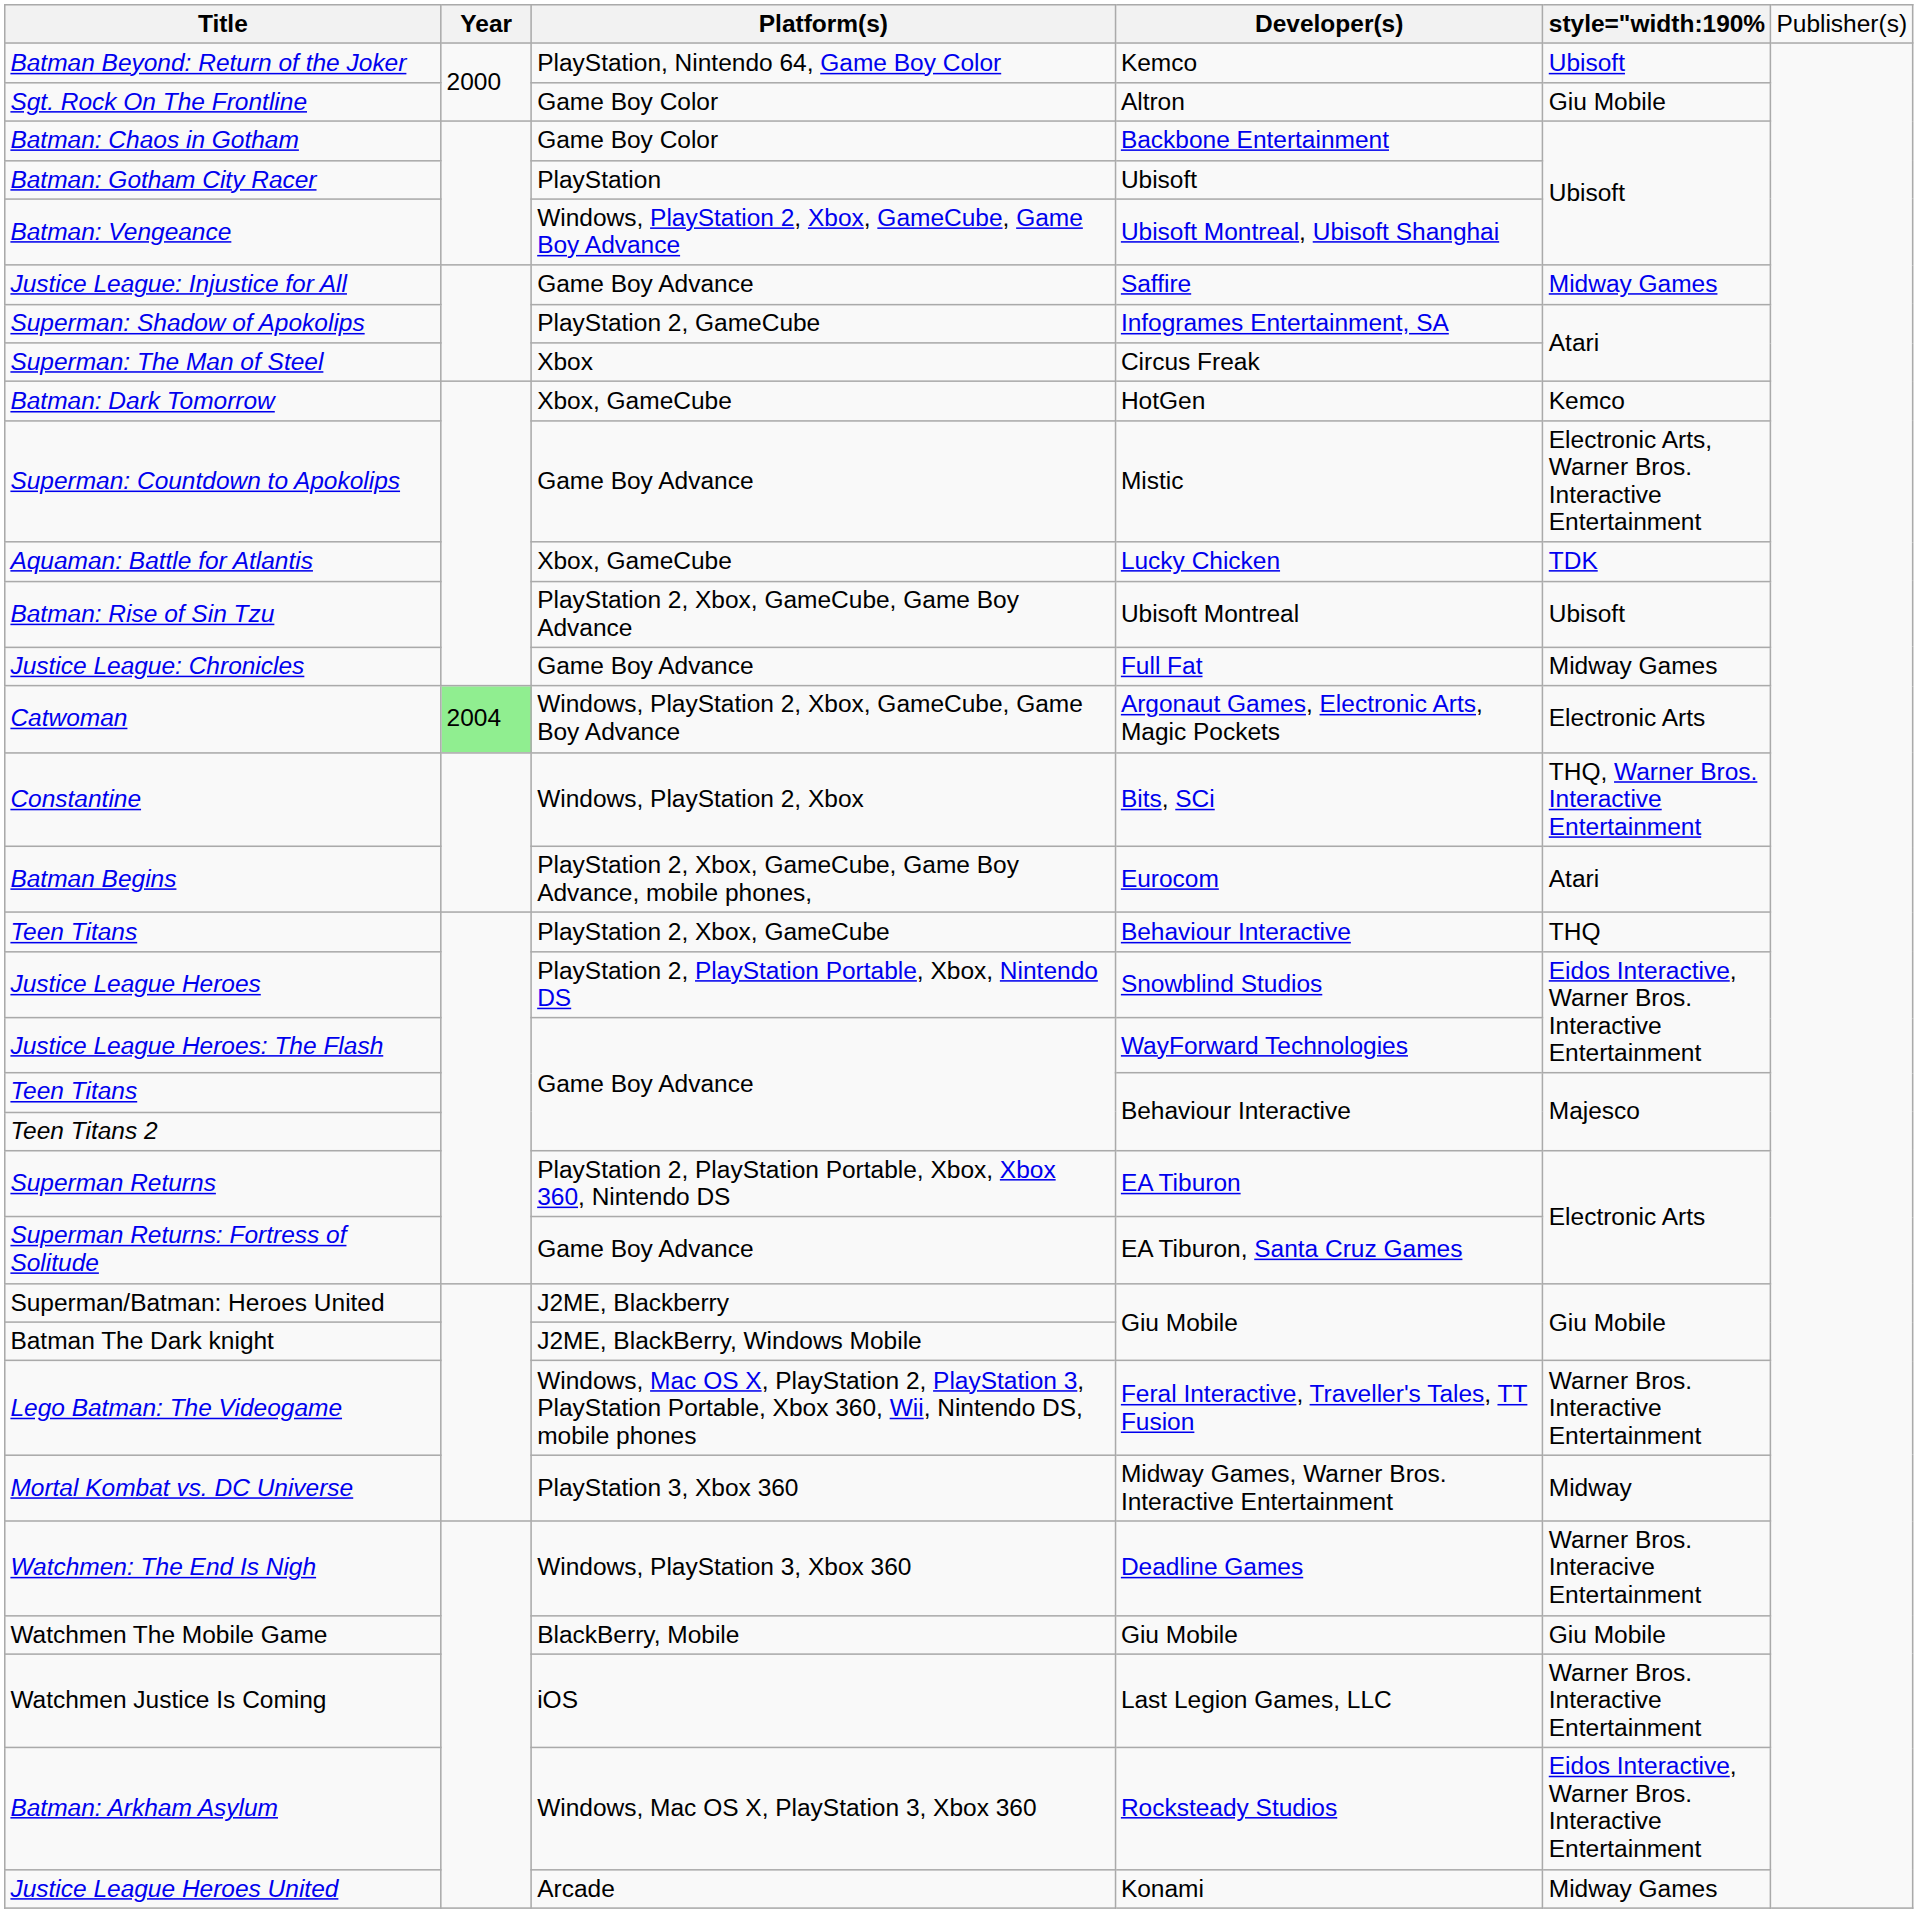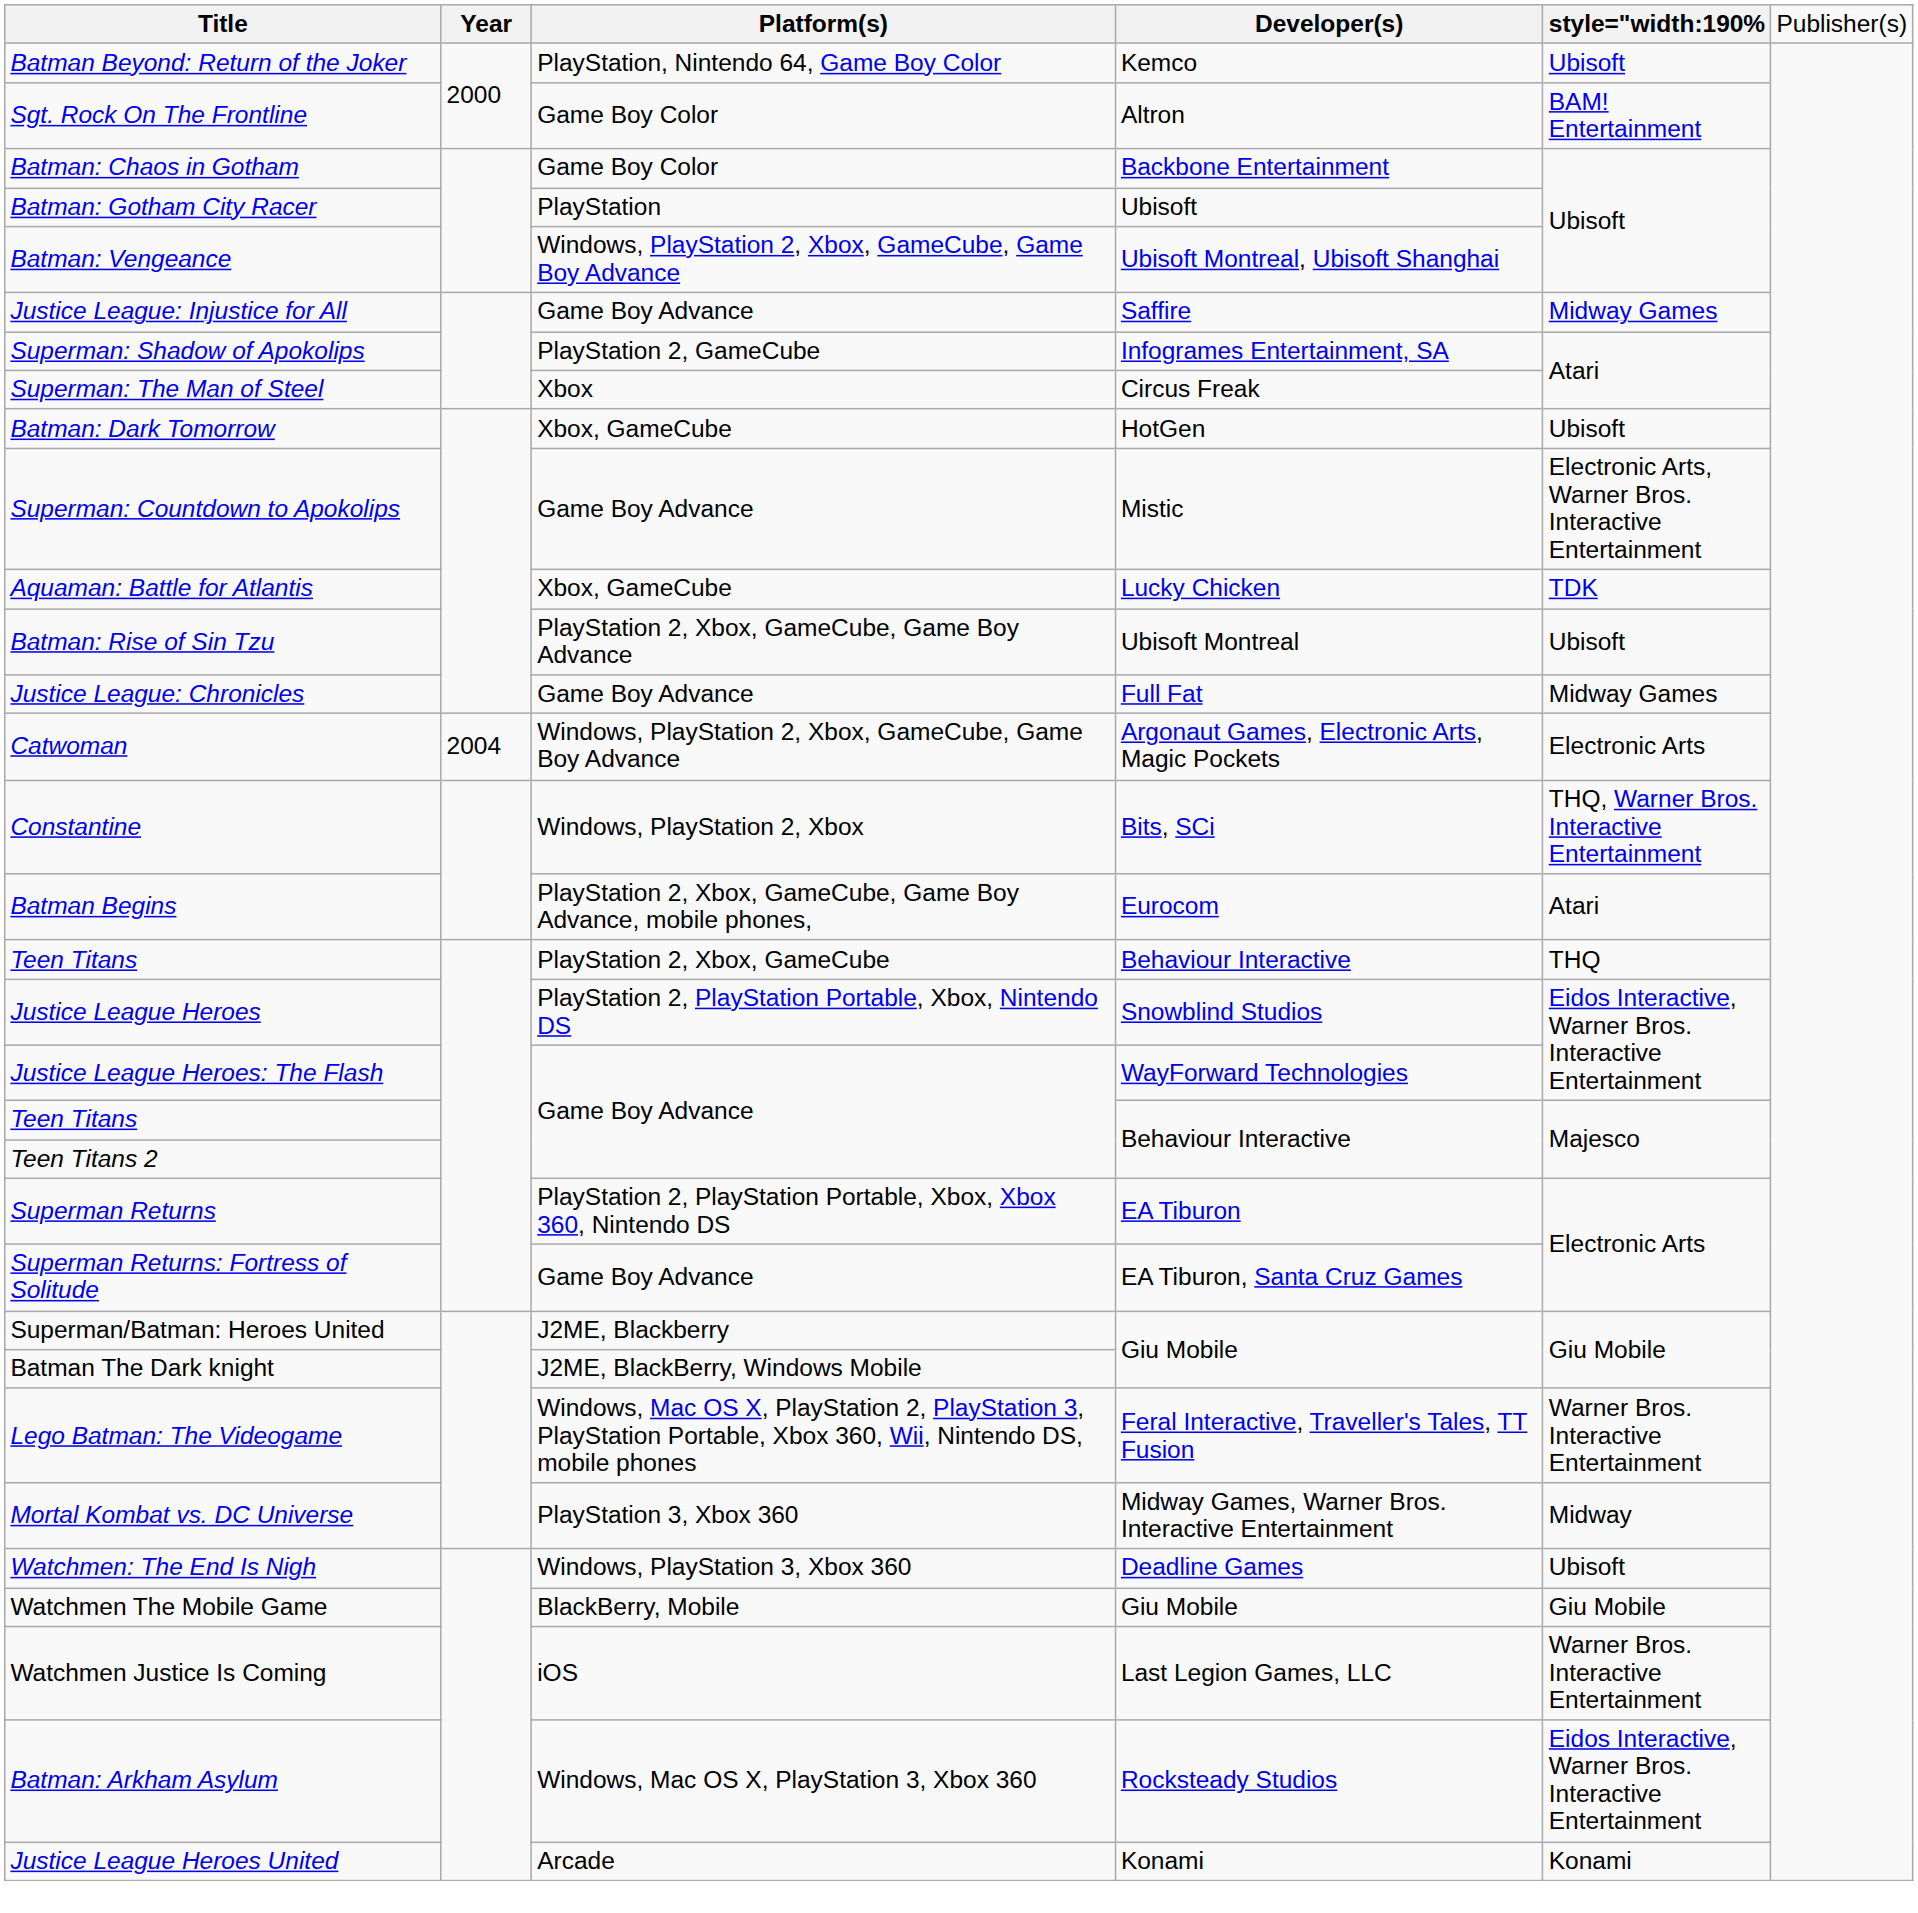(1607, 101) Giu Mobile -> (1625, 115) BAM! Entertainment
(1587, 400) Kemco -> (1587, 428) Ubisoft
(474, 718) lightgreen background -> (474, 746) no background
(1625, 1567) Warner Bros. Interacive Entertainment -> (1587, 1567) Ubisoft
(1633, 1888) Midway Games -> (1590, 1860) Konami
